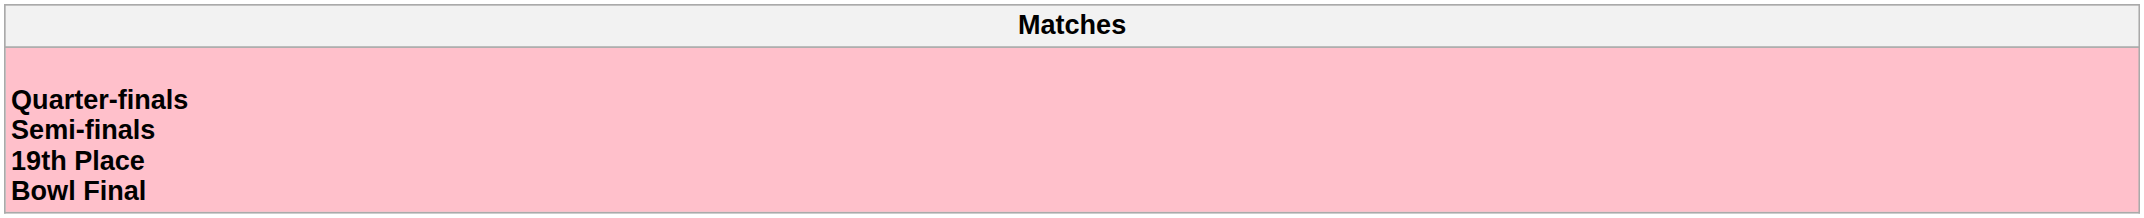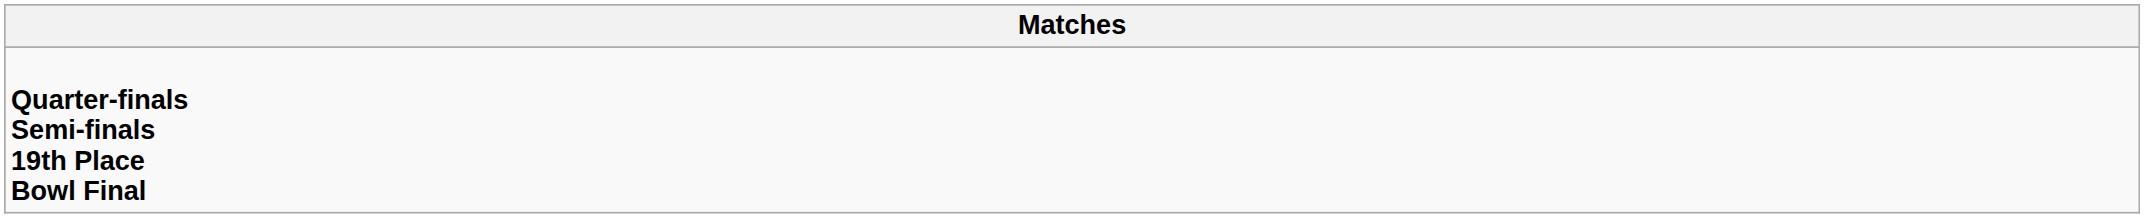(100, 144) pink background -> (100, 144) no background
